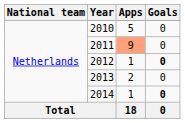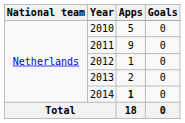(131, 45) lightsalmon background -> (131, 45) no background
(163, 61) bold -> (163, 61) normal
(131, 94) normal -> (131, 94) bold
(163, 94) bold -> (163, 94) normal
